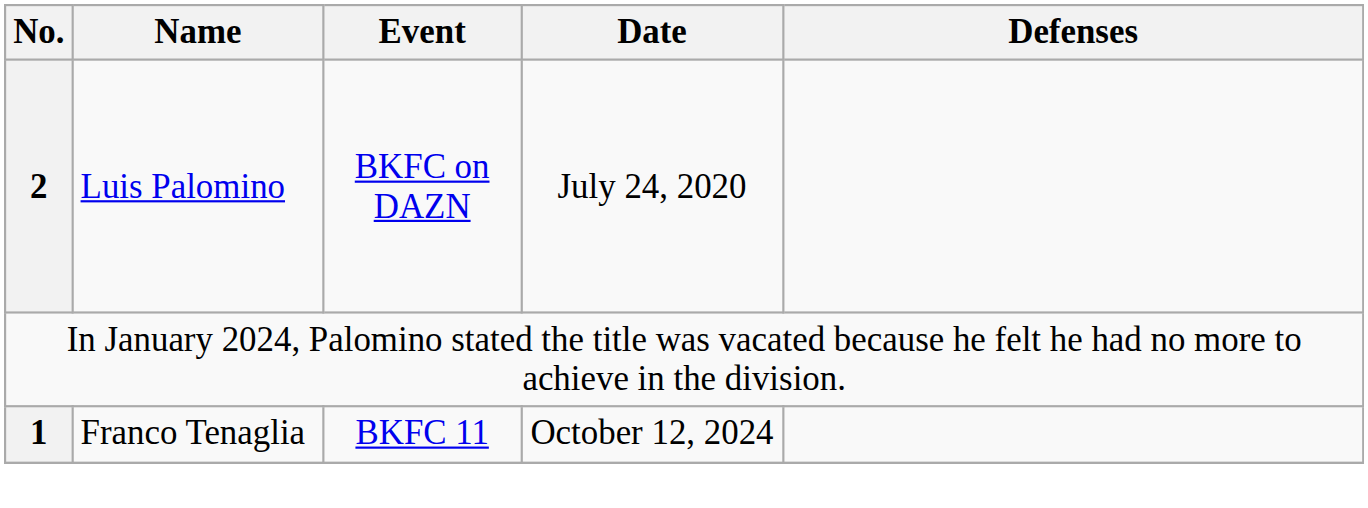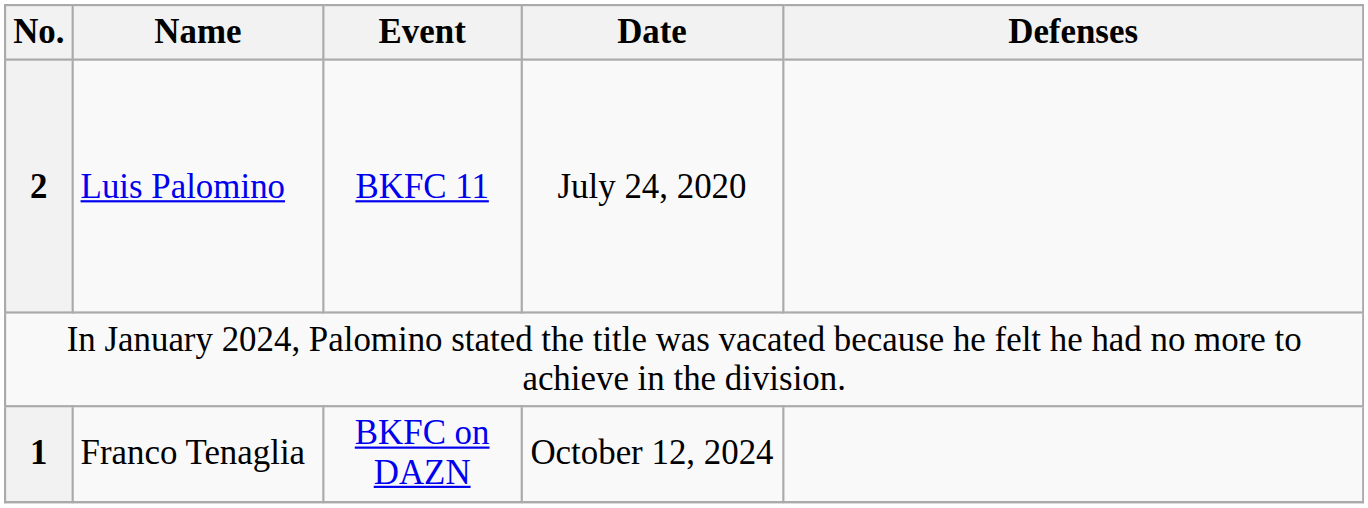(422, 185) BKFC on DAZN -> (422, 185) BKFC 11
(422, 433) BKFC 11 -> (422, 453) BKFC on DAZN
